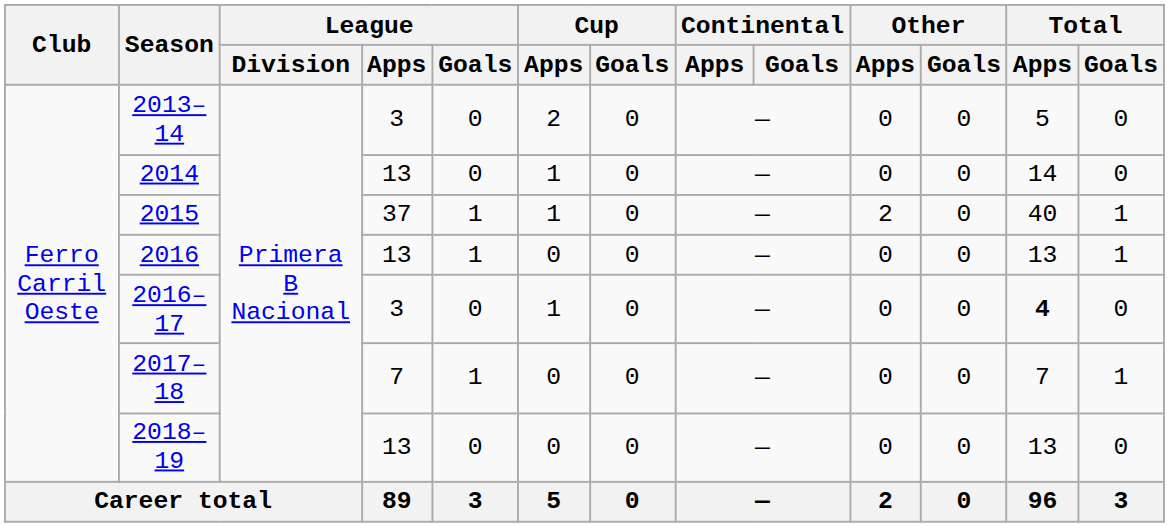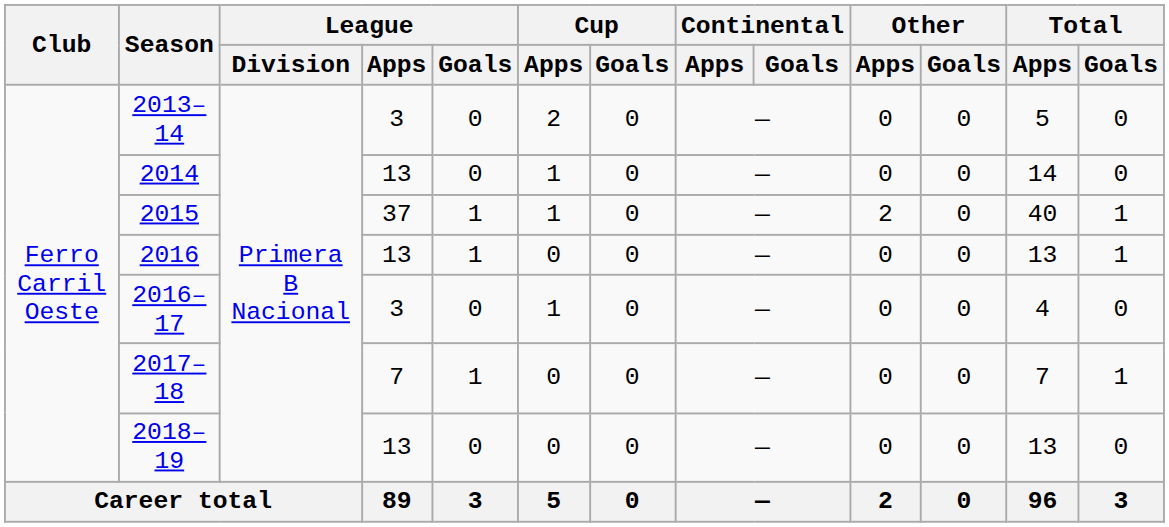(1042, 309) bold -> (1042, 309) normal
